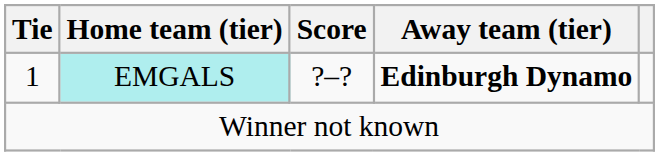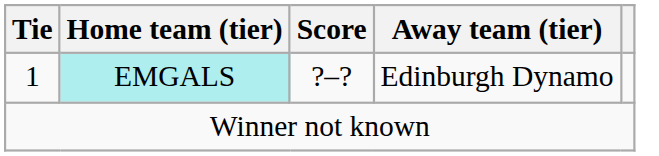(506, 77) bold -> (497, 77) normal
